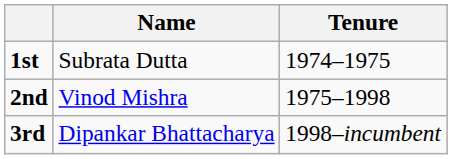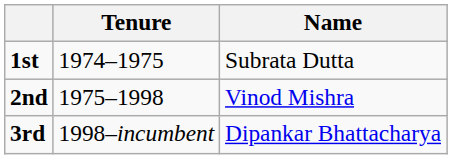columns swapped: (167, 23) <-> (363, 23)
